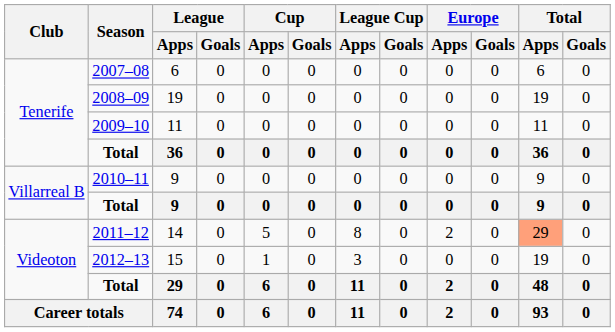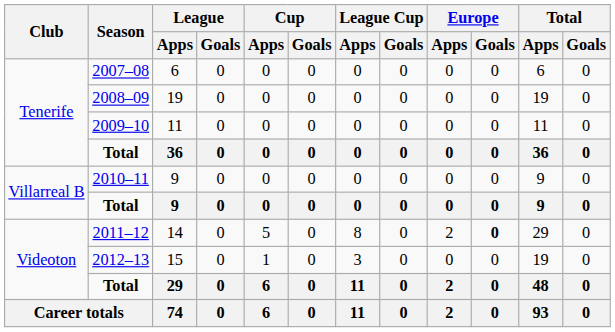(495, 233) normal -> (495, 233) bold
(541, 233) lightsalmon background -> (541, 233) no background
